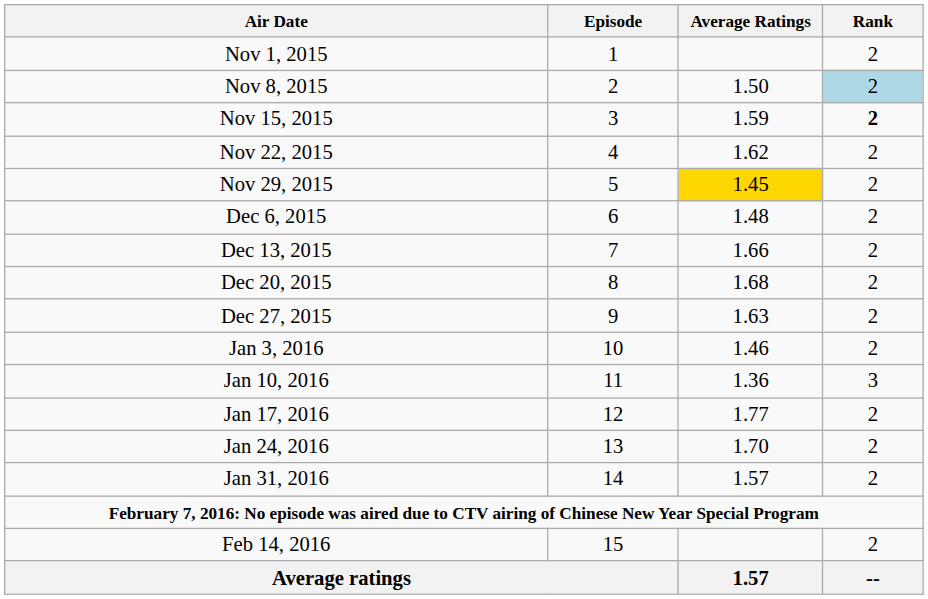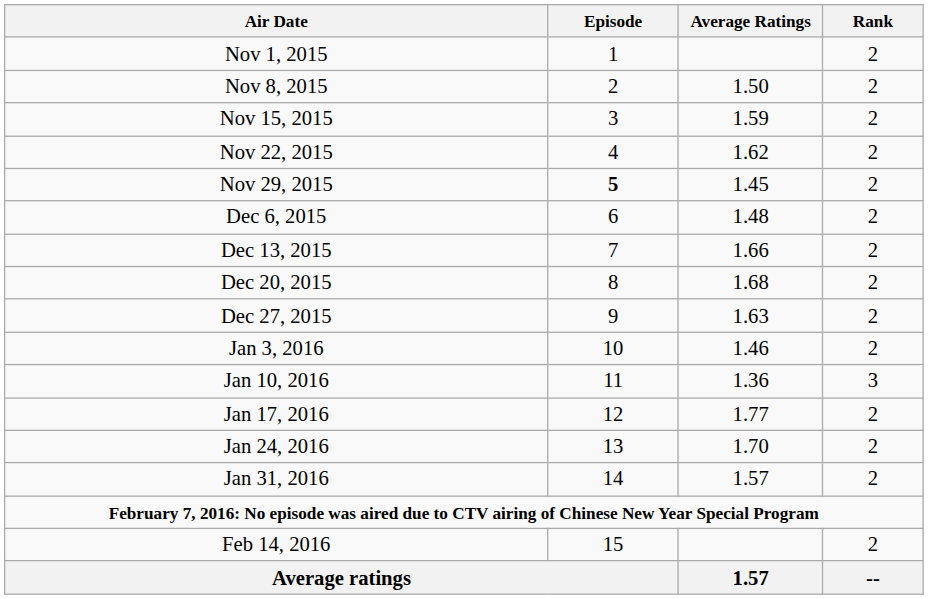(873, 86) lightblue background -> (873, 86) no background
(873, 119) bold -> (873, 119) normal
(613, 184) normal -> (613, 184) bold
(751, 184) gold background -> (751, 184) no background
